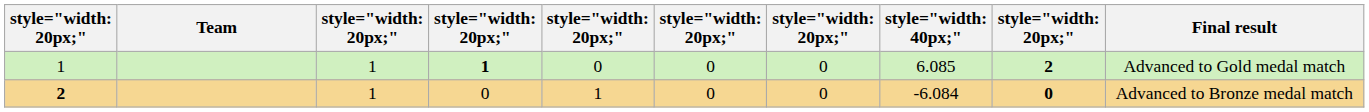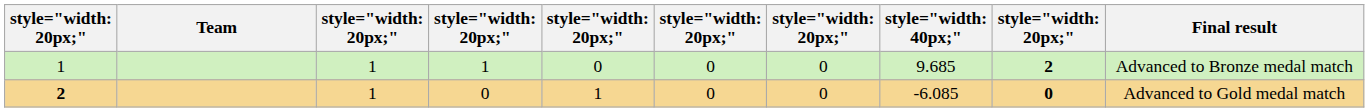(485, 65) bold -> (485, 65) normal
(936, 65) 6.085 -> (936, 65) 9.685
(1234, 65) Advanced to Gold medal match -> (1234, 65) Advanced to Bronze medal match
(936, 93) -6.084 -> (936, 93) -6.085
(1234, 93) Advanced to Bronze medal match -> (1234, 93) Advanced to Gold medal match
